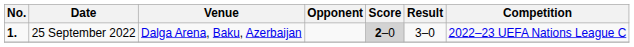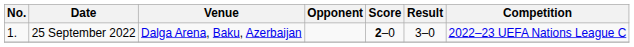(12, 32) bold -> (12, 32) normal
(385, 32) lightgrey background -> (385, 32) no background
